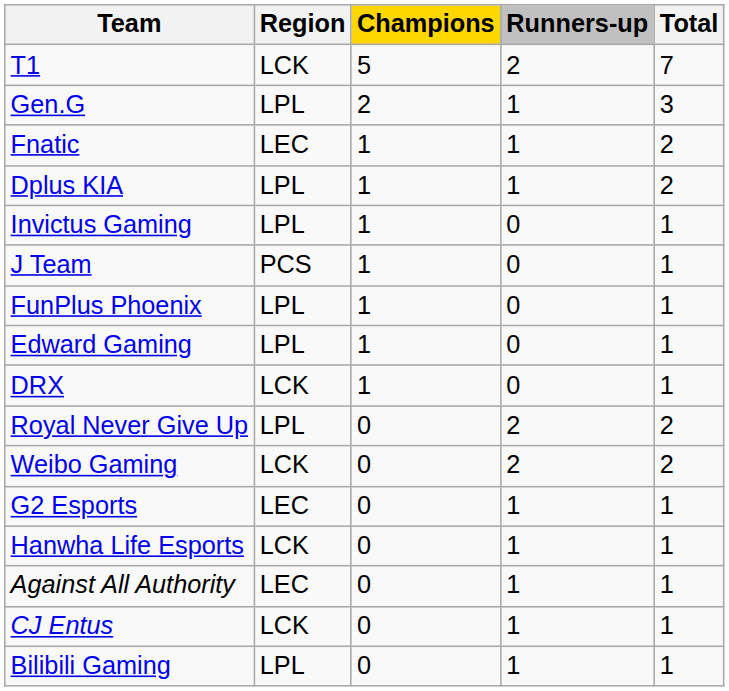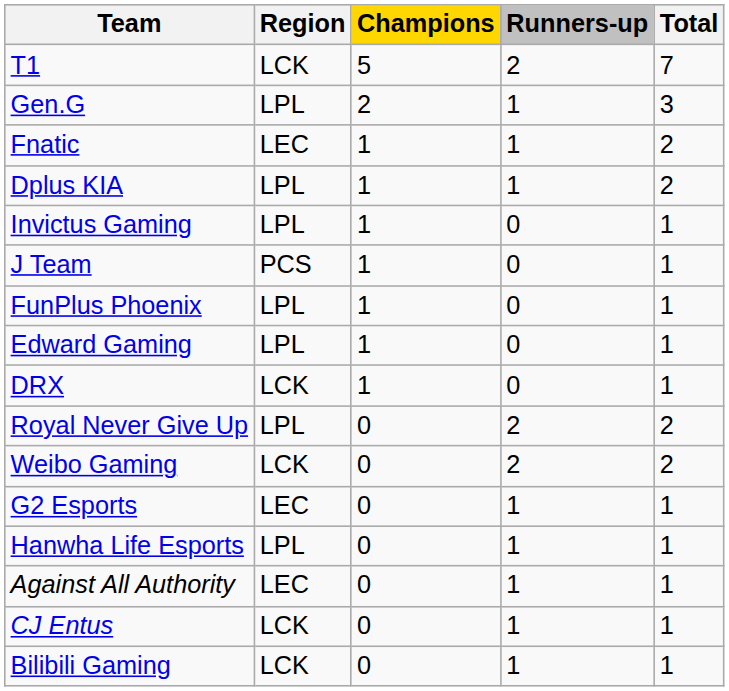(284, 545) LCK -> (282, 545) LPL
(282, 666) LPL -> (284, 666) LCK
